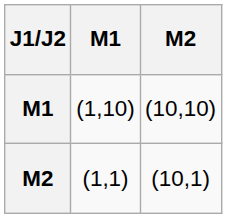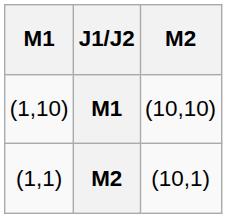columns swapped: (38, 39) <-> (106, 39)
